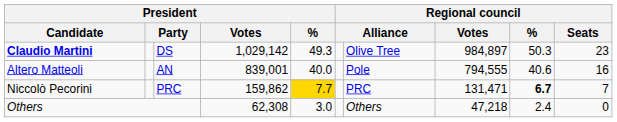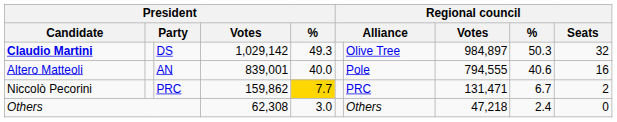(602, 51) 23 -> (602, 51) 32
(543, 88) bold -> (543, 88) normal
(606, 88) 7 -> (606, 88) 2
